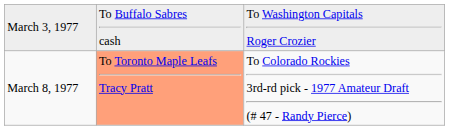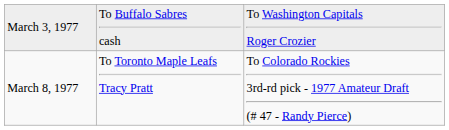(170, 74) lightsalmon background -> (170, 74) no background
